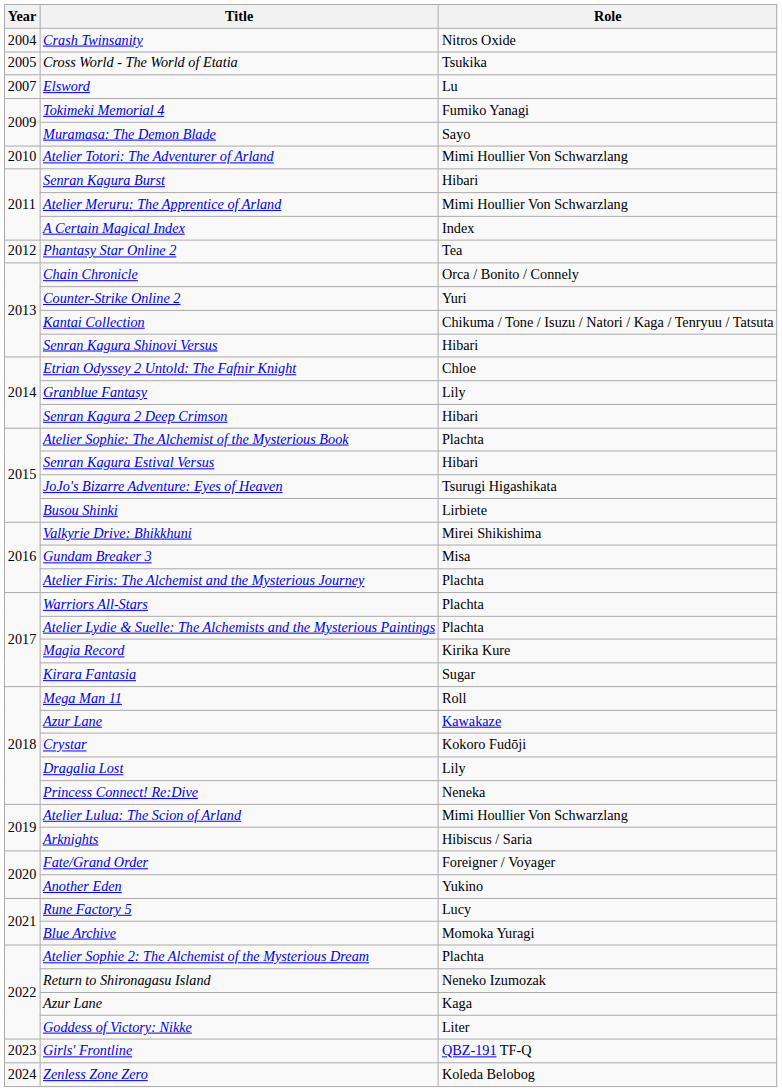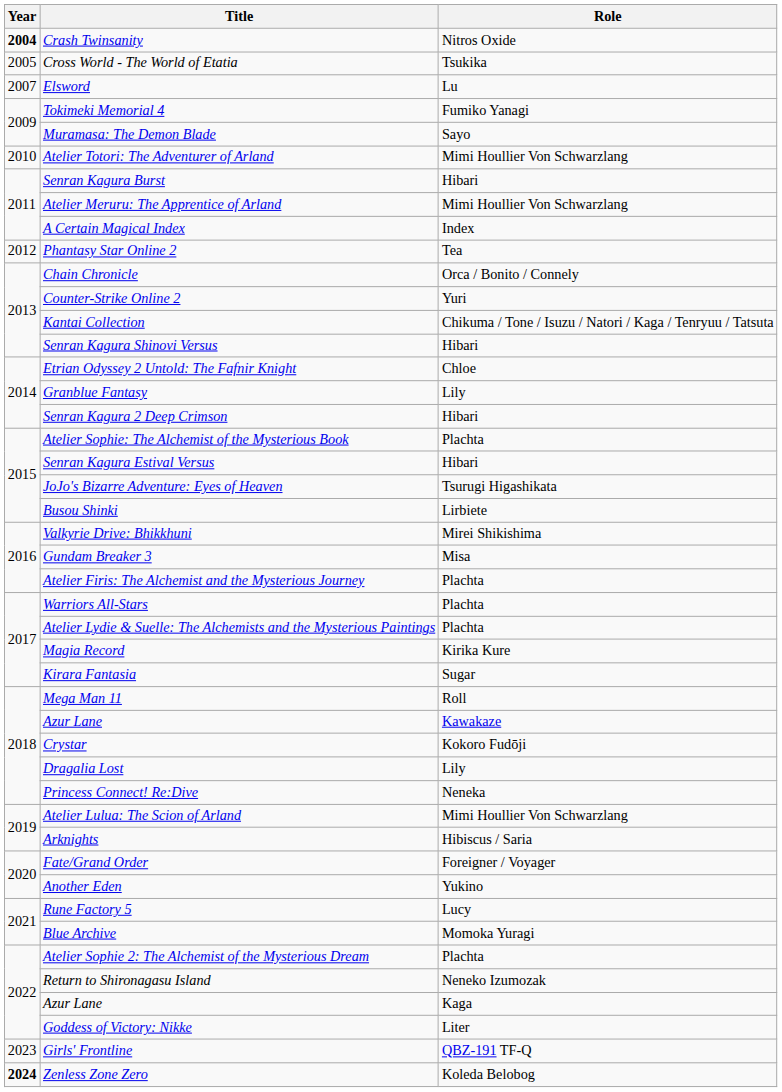(22, 40) normal -> (22, 40) bold
(22, 1074) normal -> (22, 1074) bold
